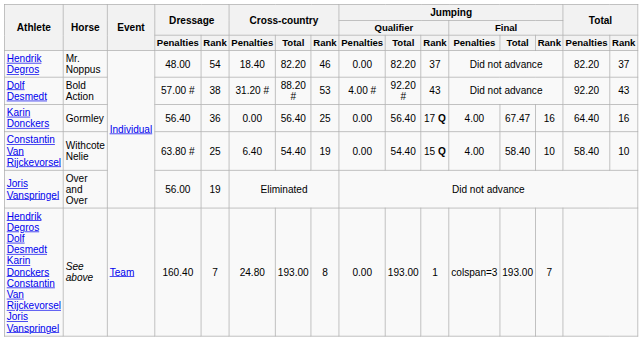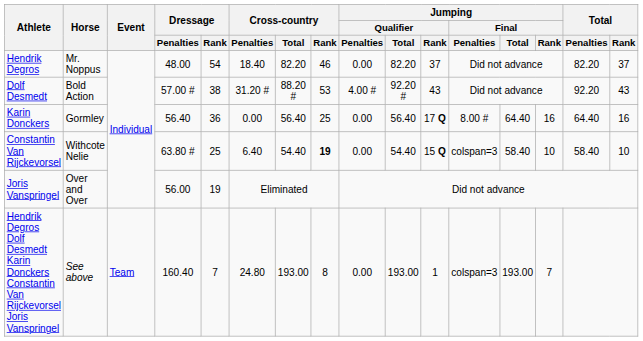(474, 119) 4.00 -> (474, 119) 8.00 #
(518, 119) 67.47 -> (518, 119) 64.40
(325, 151) normal -> (325, 151) bold
(474, 151) 4.00 -> (474, 151) colspan=3
